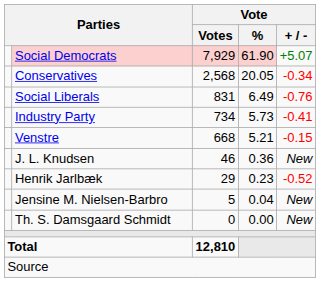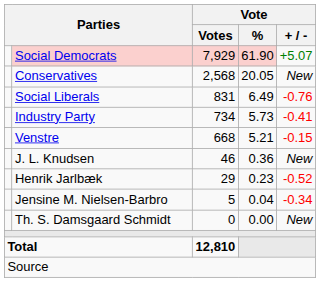(298, 76) -0.34 -> (299, 76) New
(299, 199) New -> (298, 199) -0.34
